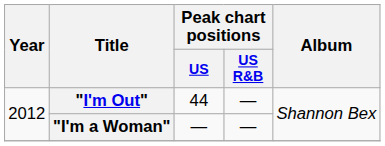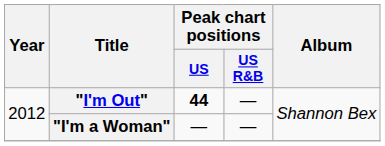(199, 100) normal -> (199, 100) bold
